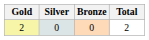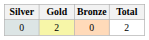columns swapped: (22, 12) <-> (57, 12)
